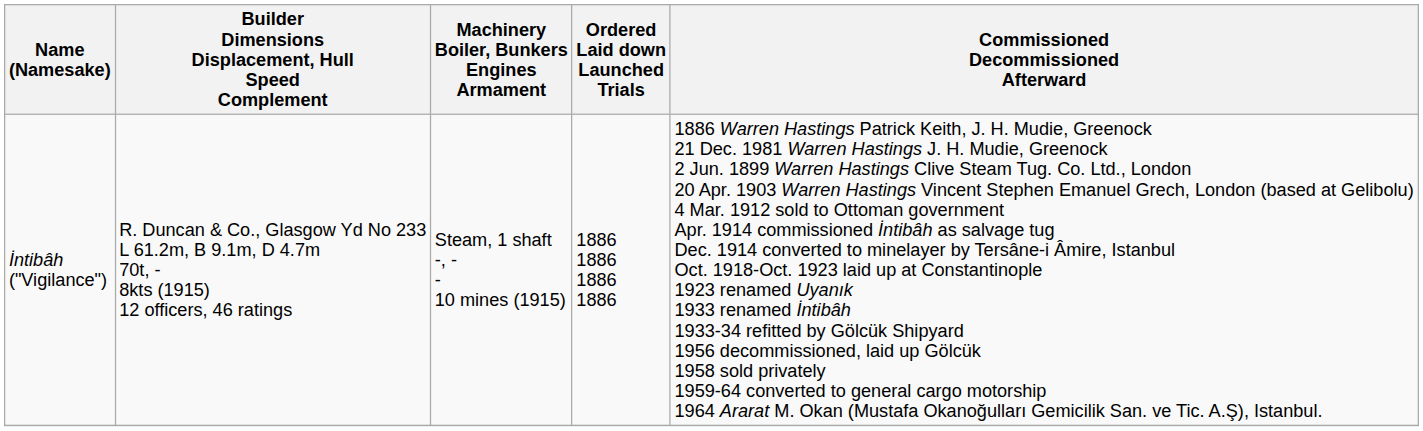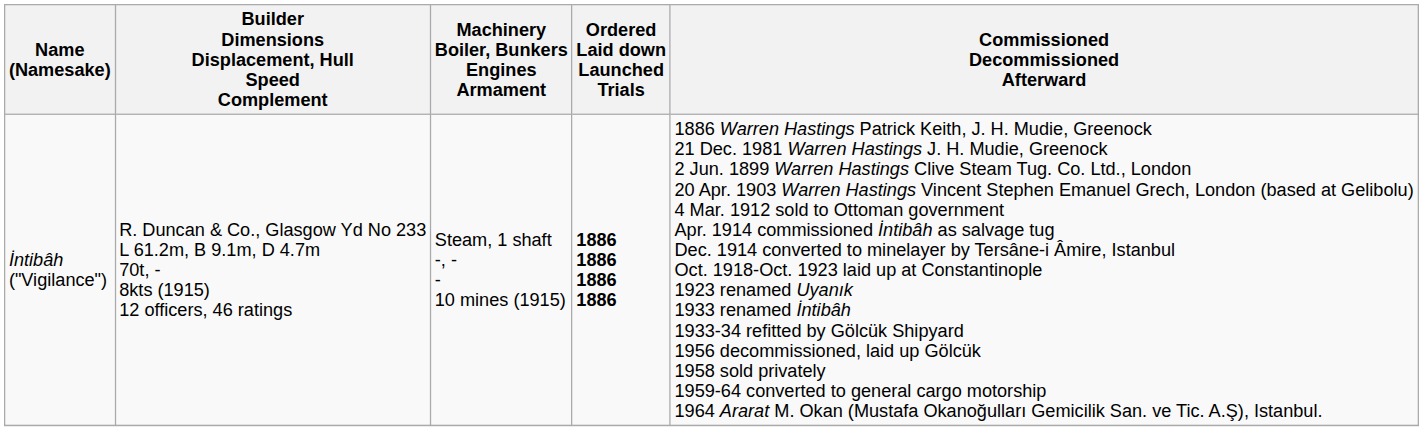(596, 270) normal -> (596, 270) bold
